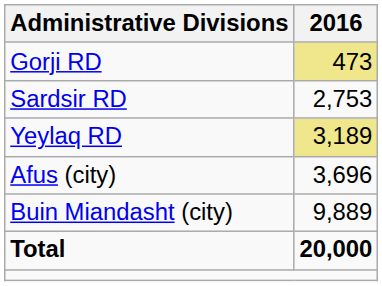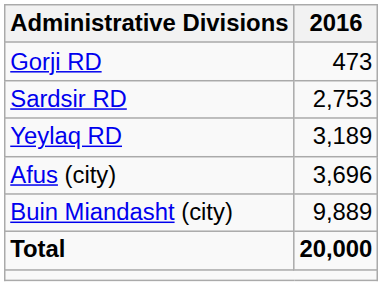(352, 61) khaki background -> (352, 61) no background
(343, 136) khaki background -> (343, 136) no background
